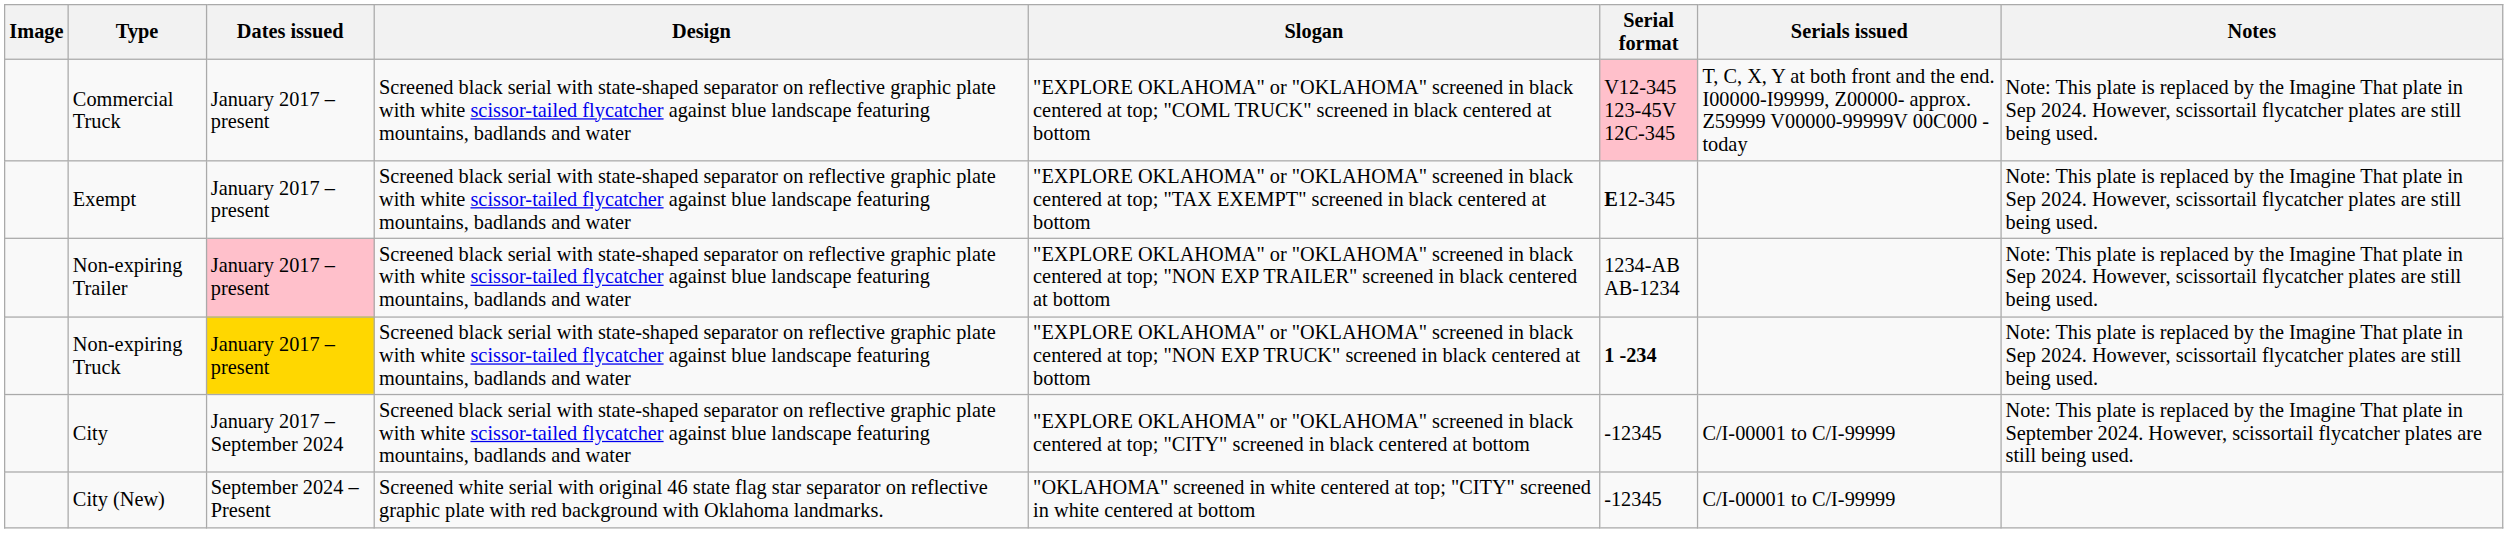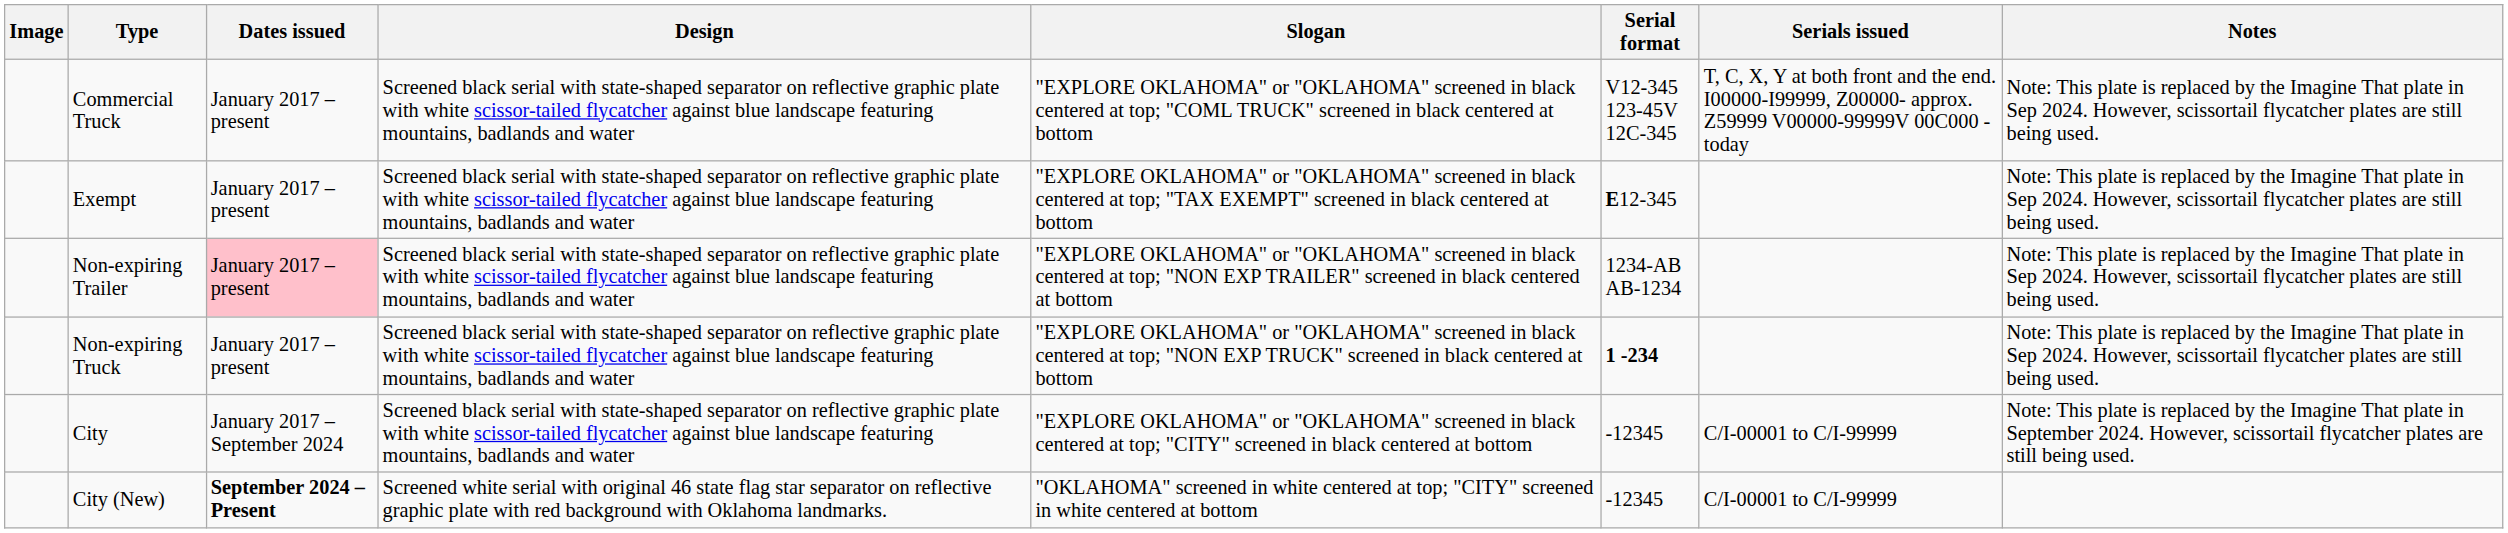(1640, 109) pink background -> (1642, 109) no background
(273, 355) gold background -> (273, 355) no background
(285, 499) normal -> (288, 499) bold
